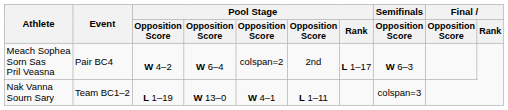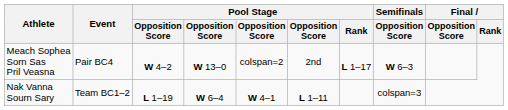(210, 67) W 6–4 -> (210, 67) W 13–0
(210, 98) W 13–0 -> (210, 98) W 6–4
